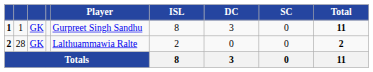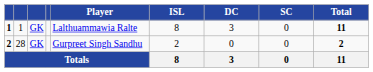(97, 28) Gurpreet Singh Sandhu -> (95, 28) Lalthuammawia Ralte
(95, 44) Lalthuammawia Ralte -> (97, 44) Gurpreet Singh Sandhu
